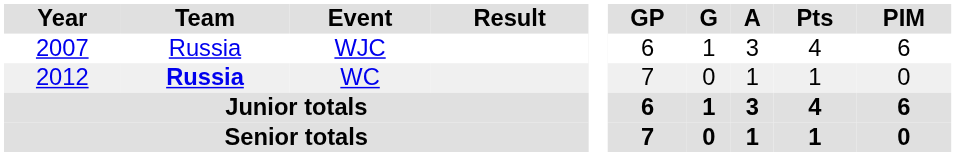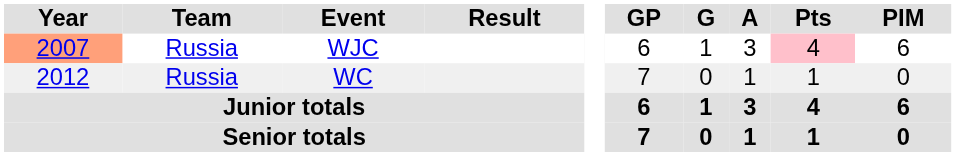(62, 48) no background -> (63, 48) lightsalmon background
(815, 48) no background -> (813, 48) pink background
(205, 77) bold -> (202, 77) normal
